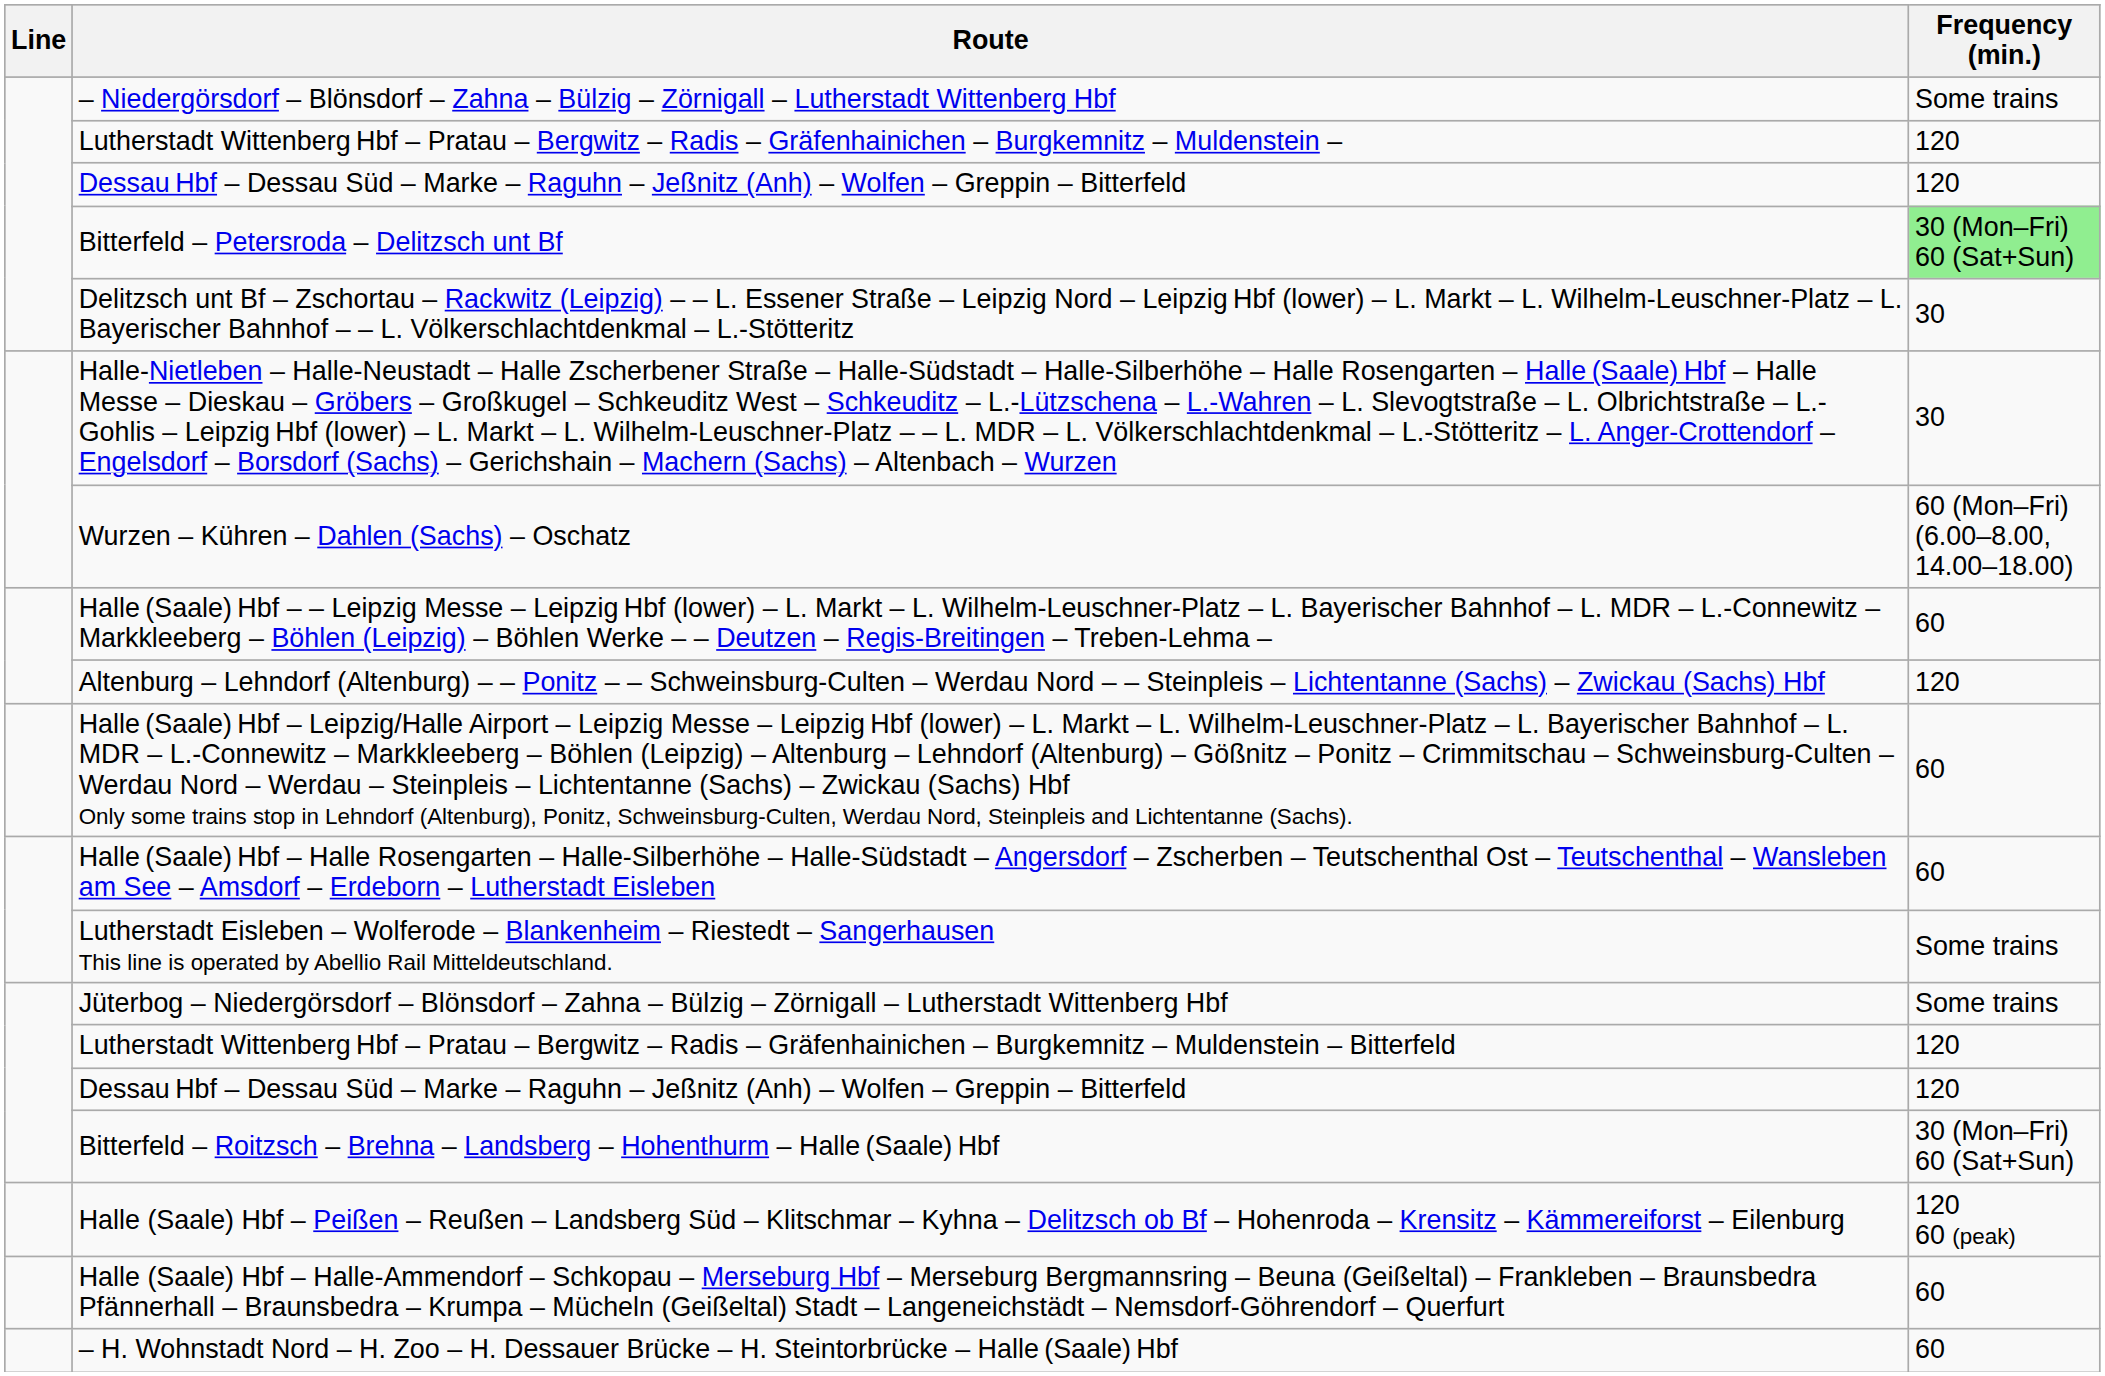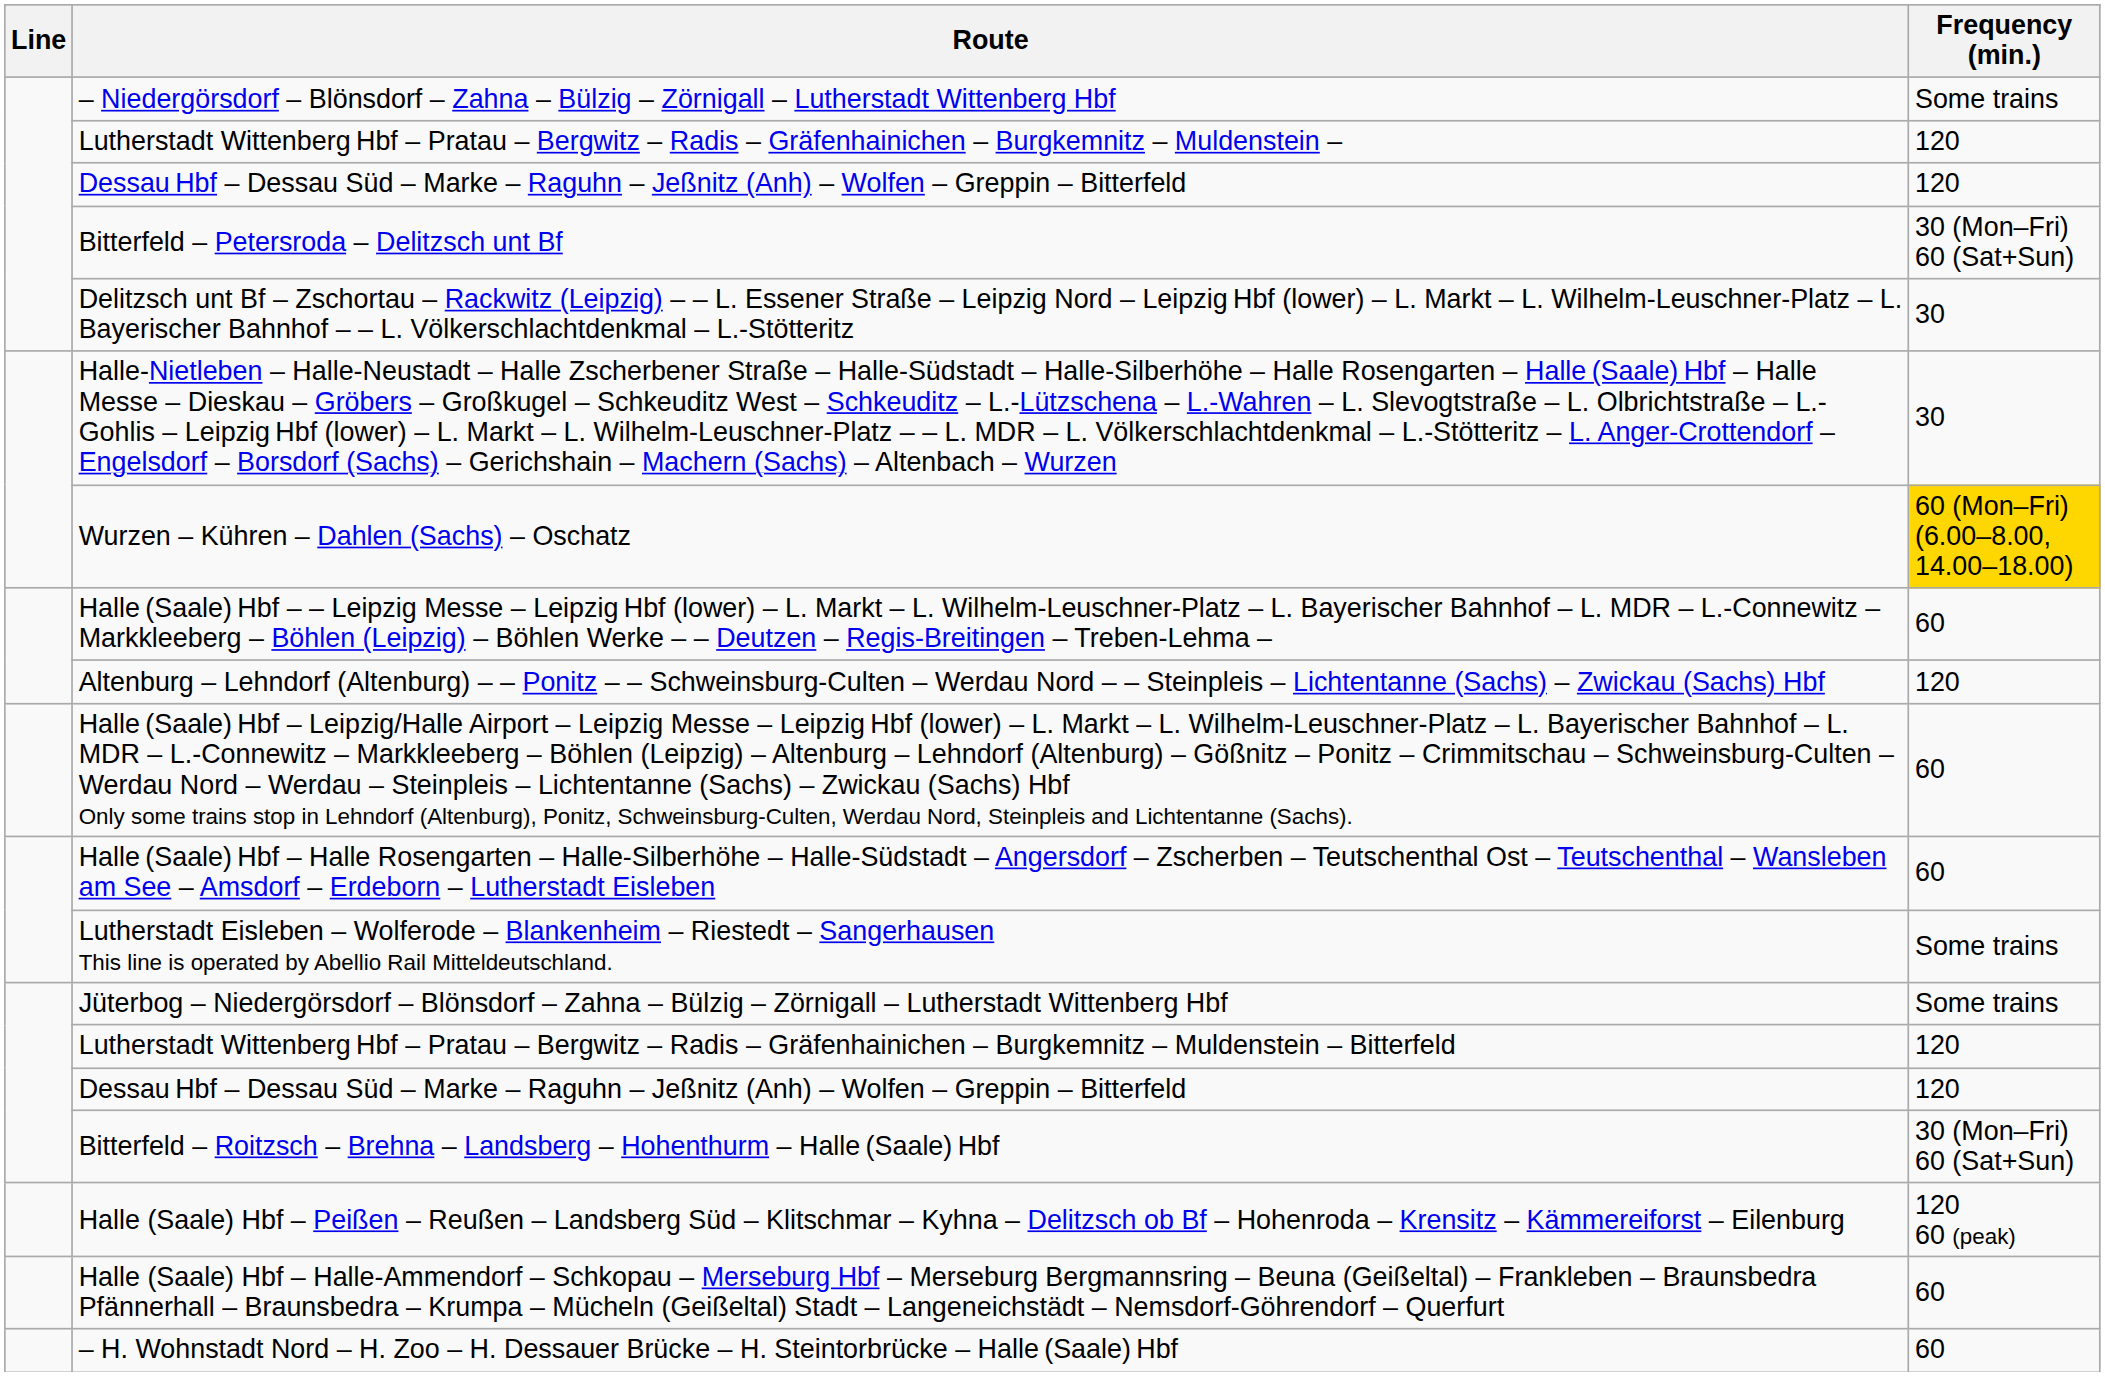(1995, 241) lightgreen background -> (1995, 241) no background
(1994, 535) no background -> (1994, 535) gold background
